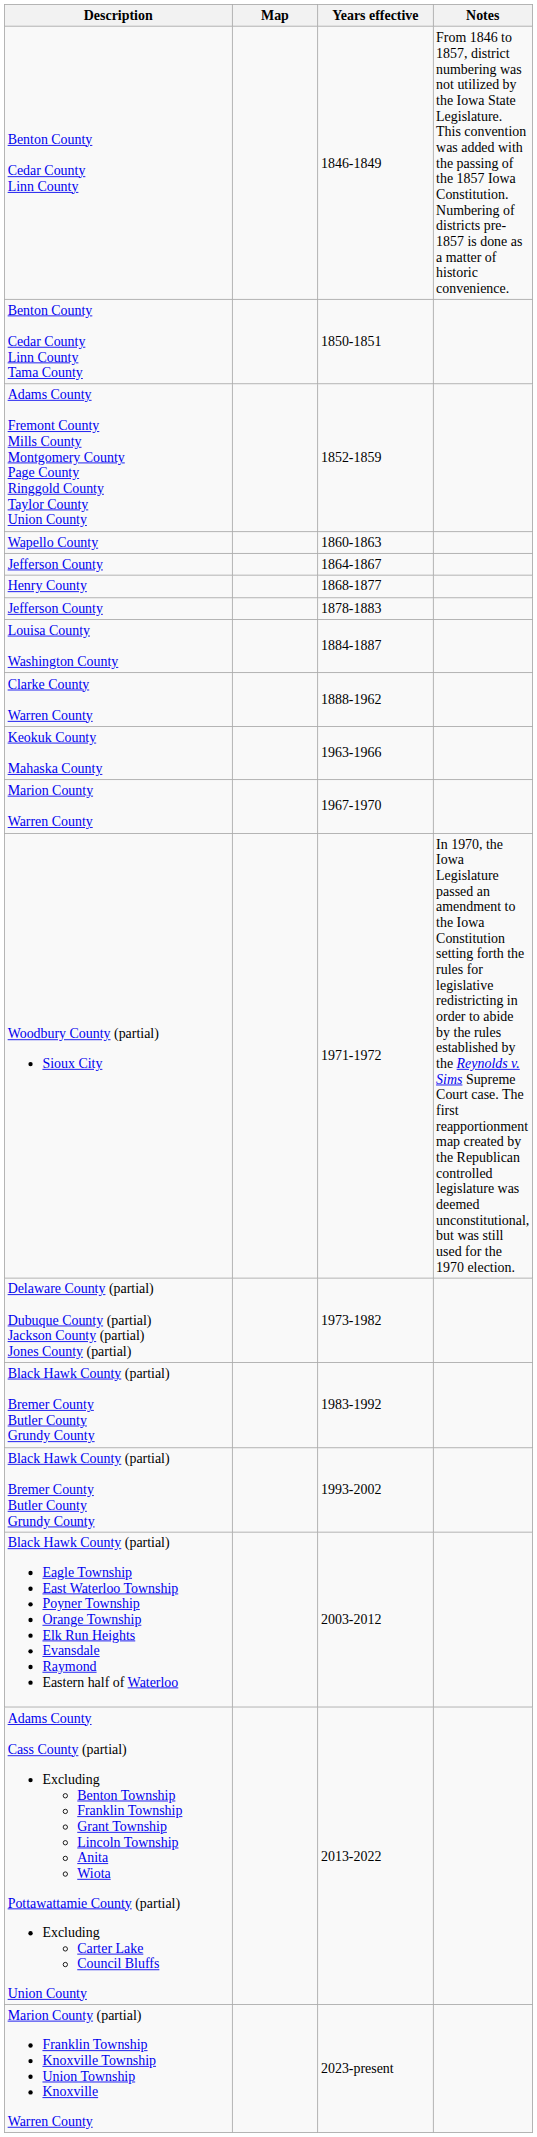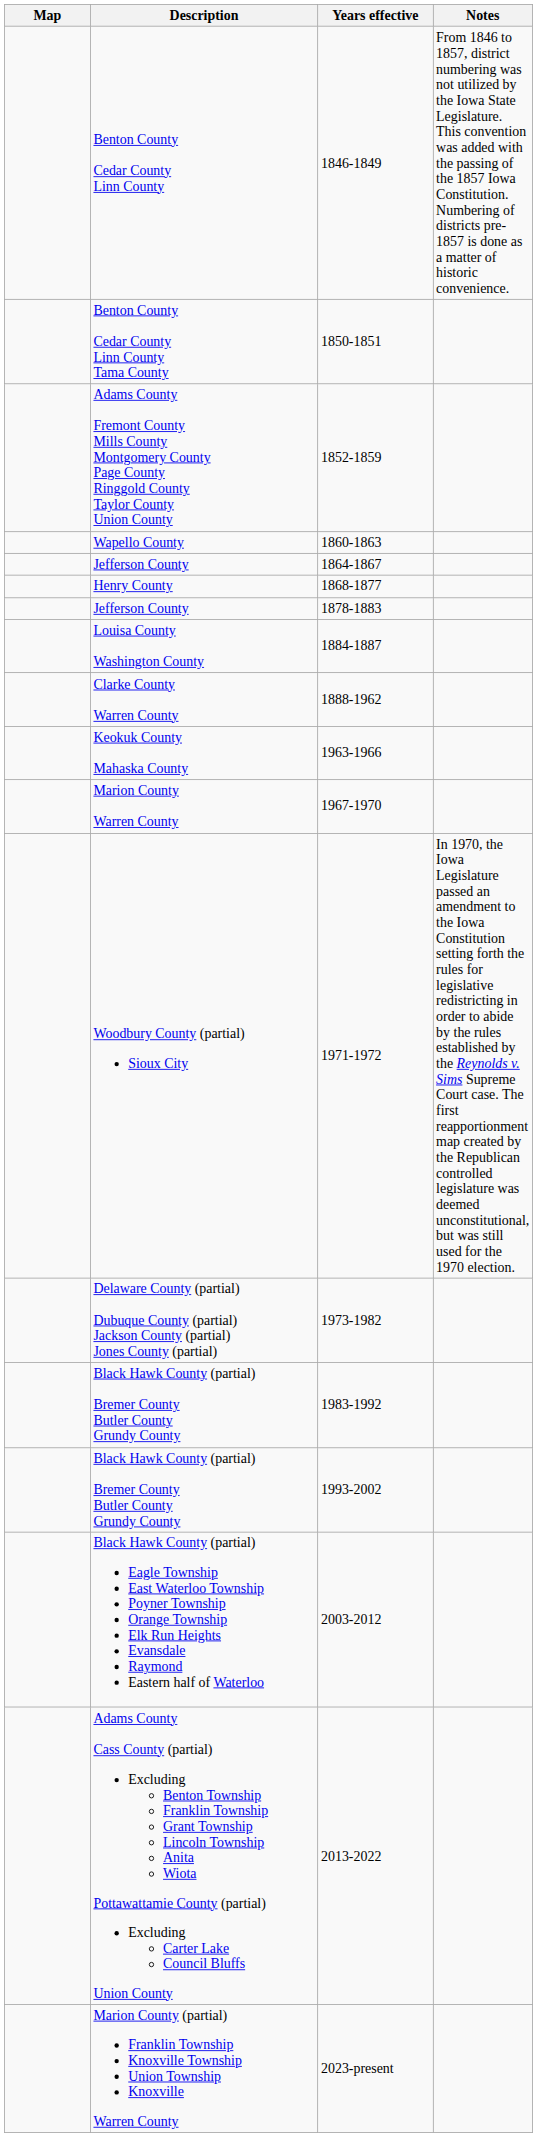columns swapped: (275, 15) <-> (118, 15)
